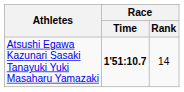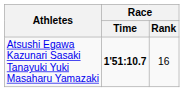(164, 62) 14 -> (164, 62) 16
